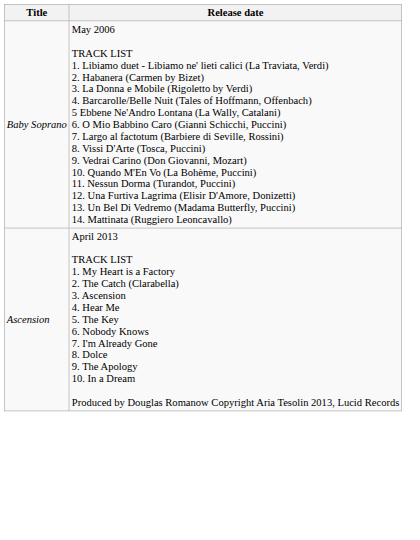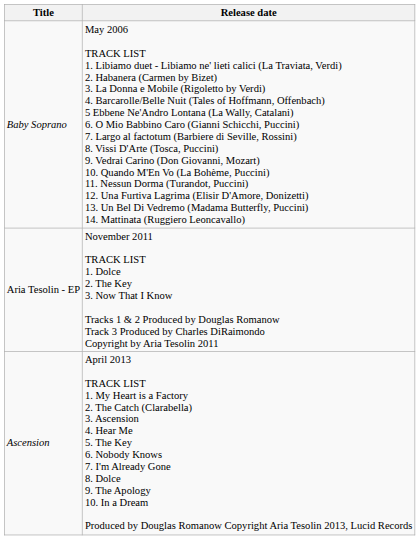+ row: (43, 289)
